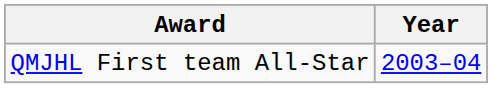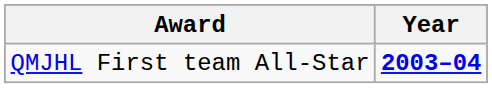(431, 63) normal -> (431, 63) bold
